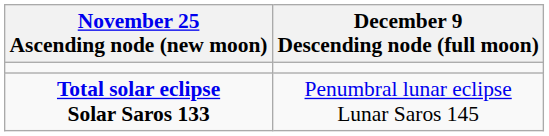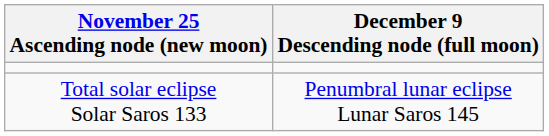(139, 101) bold -> (139, 101) normal
